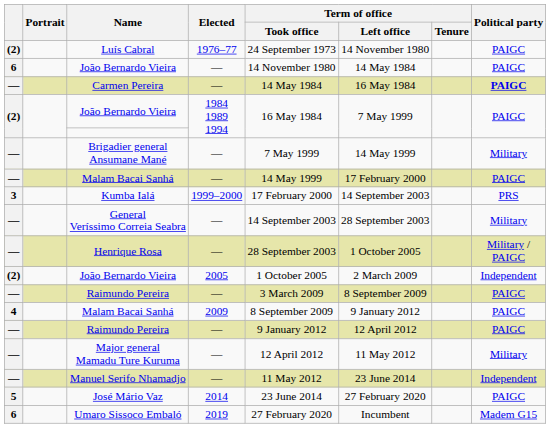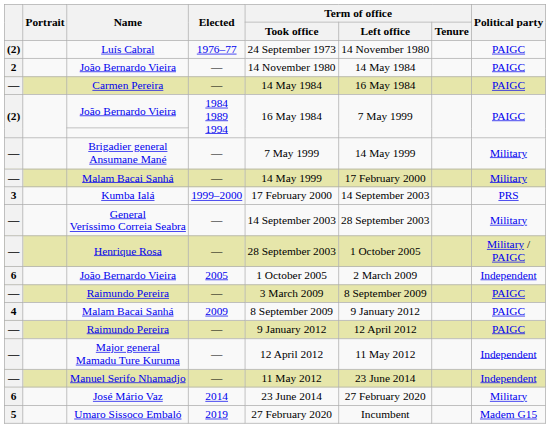(14, 67) 6 -> (14, 67) 2
(509, 85) bold -> (509, 85) normal
(509, 177) PAIGC -> (509, 177) Military
(14, 275) (2) -> (14, 275) 6
(509, 354) Military -> (509, 354) Independent
(14, 396) 5 -> (14, 396) 6
(509, 396) PAIGC -> (509, 396) Military
(14, 414) 6 -> (14, 414) 5
